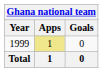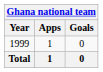(50, 43) khaki background -> (50, 43) no background
